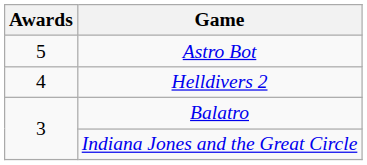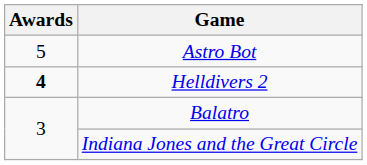(41, 81) normal -> (41, 81) bold
